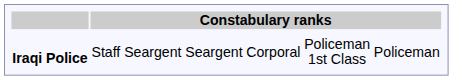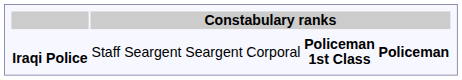(337, 51) normal -> (339, 51) bold
(407, 51) normal -> (414, 51) bold
